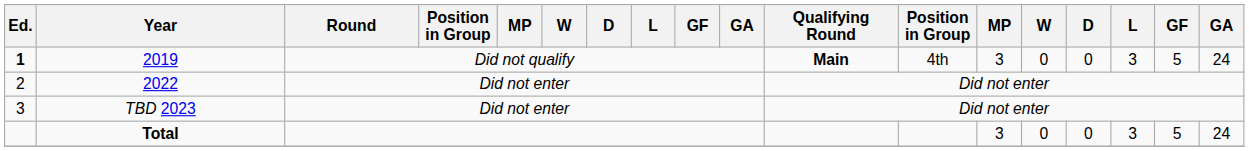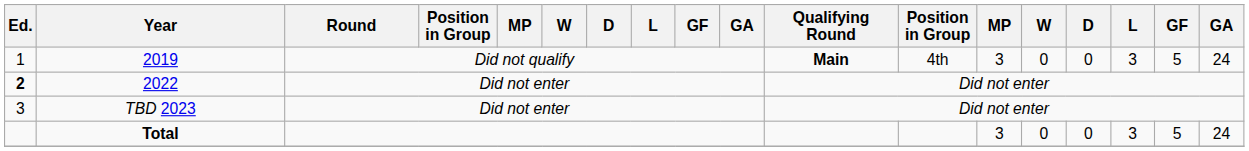(20, 60) bold -> (20, 60) normal
(20, 84) normal -> (20, 84) bold
